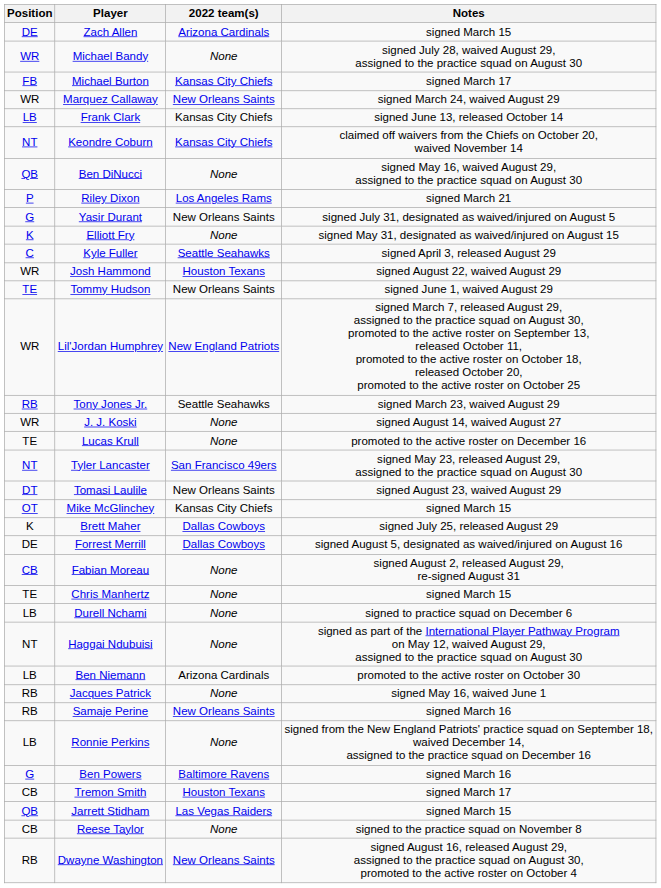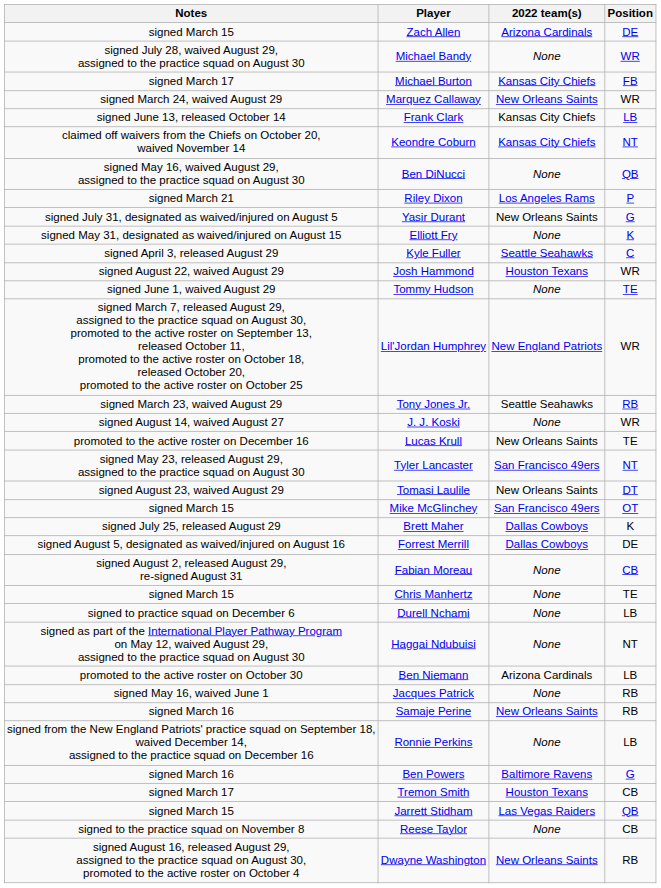columns swapped: (30, 13) <-> (469, 13)
(224, 290) New Orleans Saints -> (547, 290) None
(224, 440) None -> (547, 440) New Orleans Saints
(224, 508) Kansas City Chiefs -> (547, 508) San Francisco 49ers
